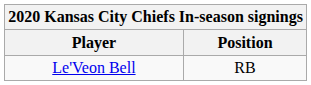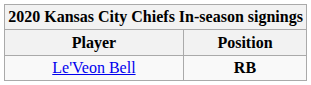(245, 67) normal -> (245, 67) bold
